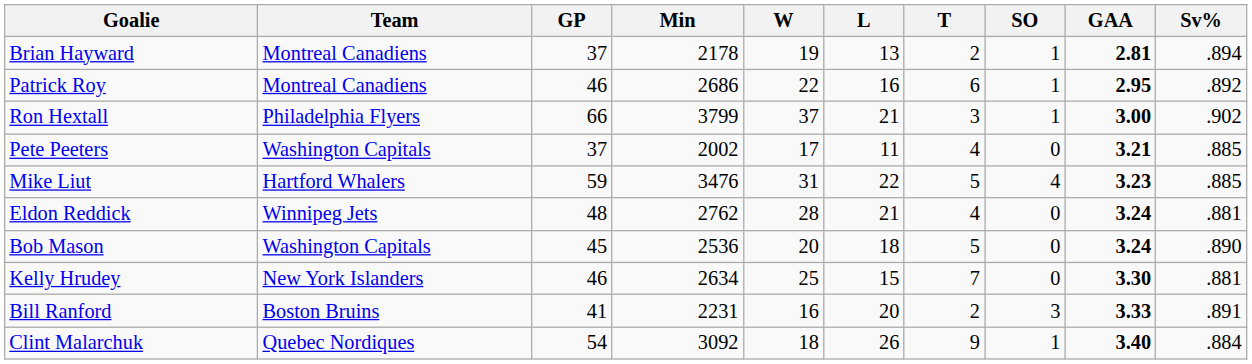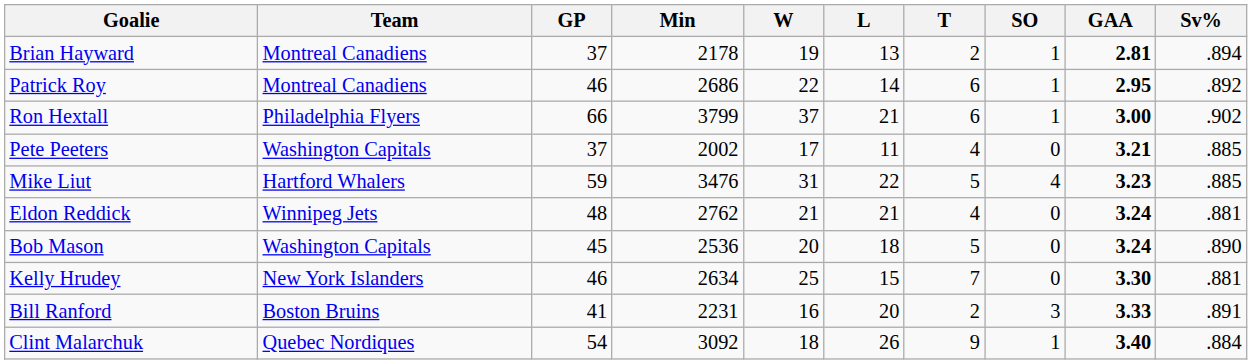(889, 85) 16 -> (889, 85) 14
(975, 117) 3 -> (975, 117) 6
(809, 213) 28 -> (809, 213) 21
